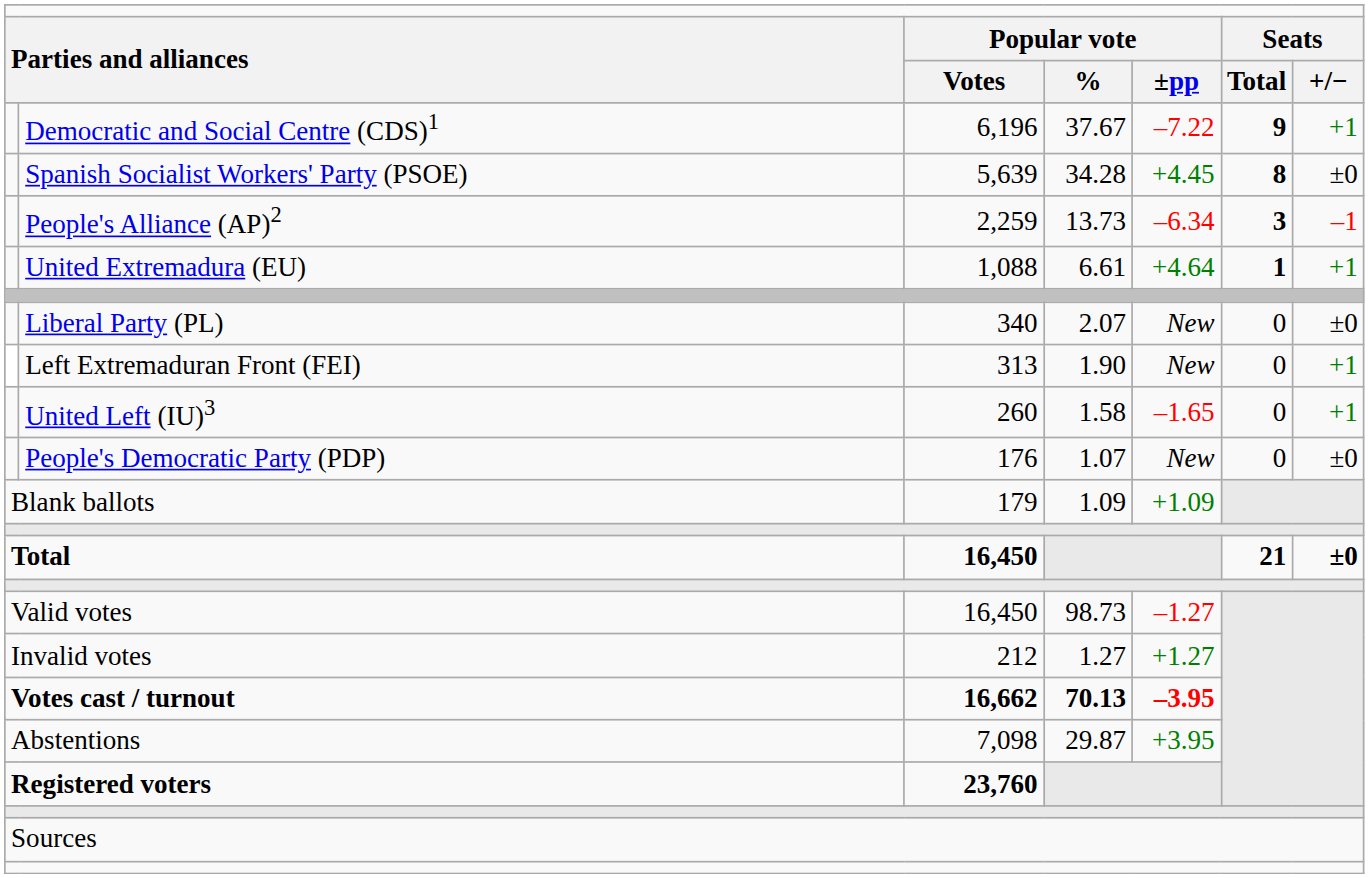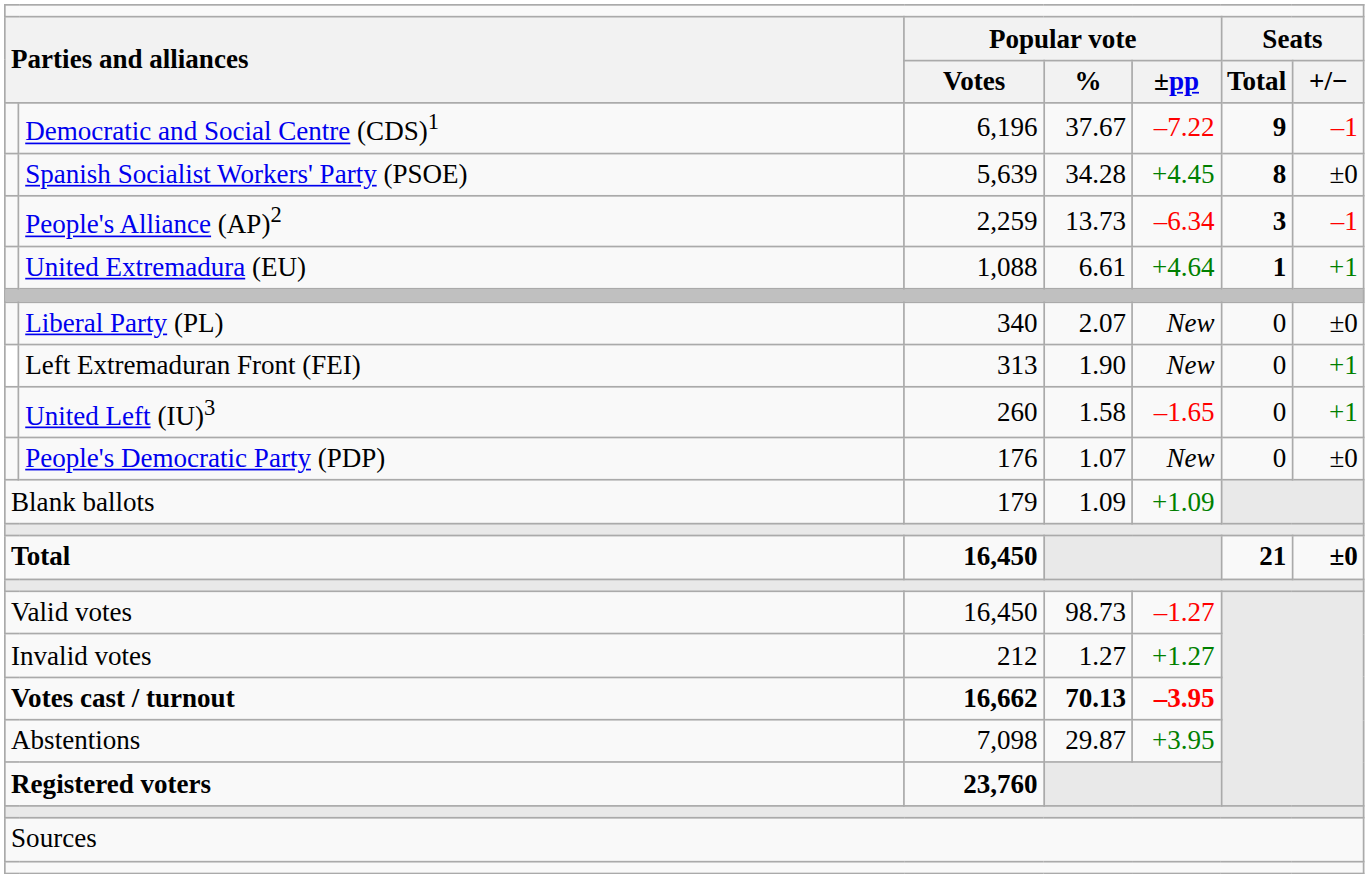(1343, 127) +1 -> (1344, 127) –1
